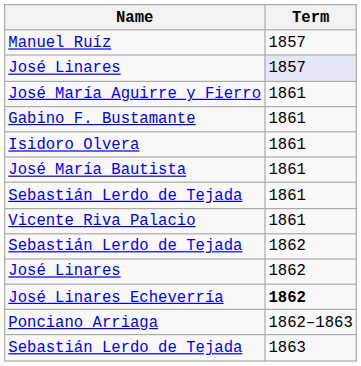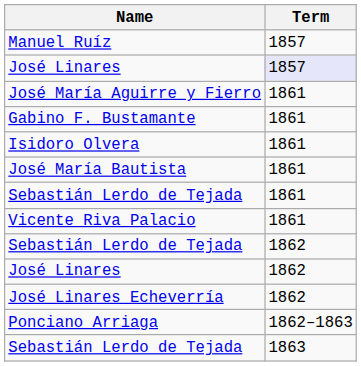(287, 297) bold -> (287, 297) normal
